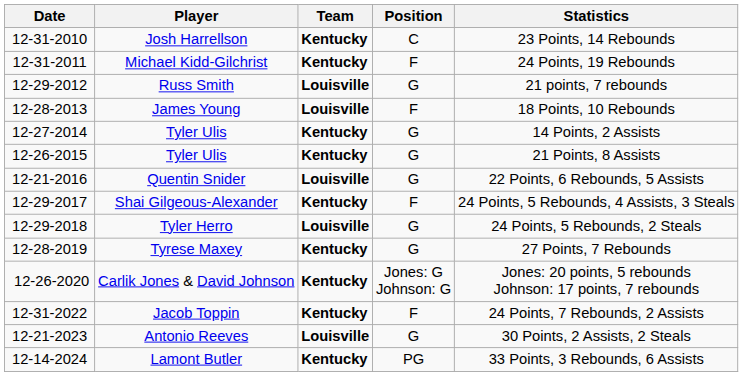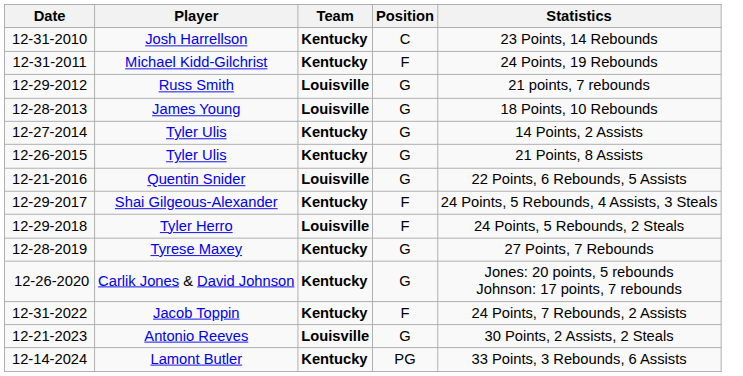(414, 109) F -> (405, 109) G
(414, 226) G -> (405, 226) F
(414, 281) Jones: G Johnson: G -> (405, 281) G
